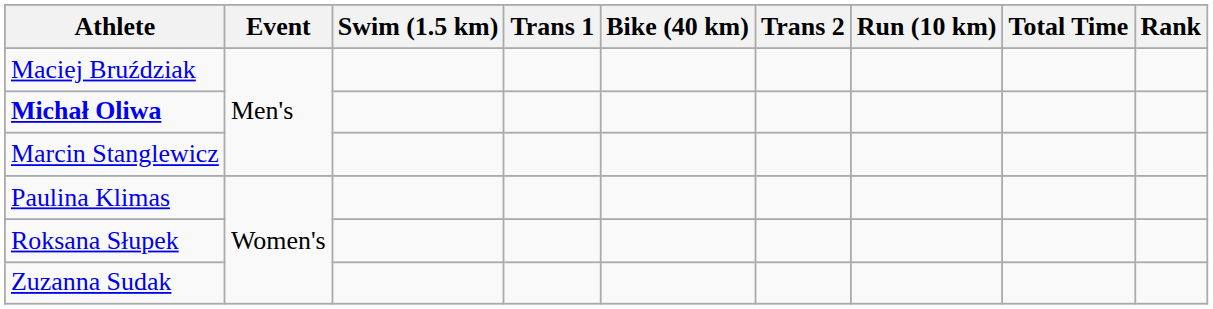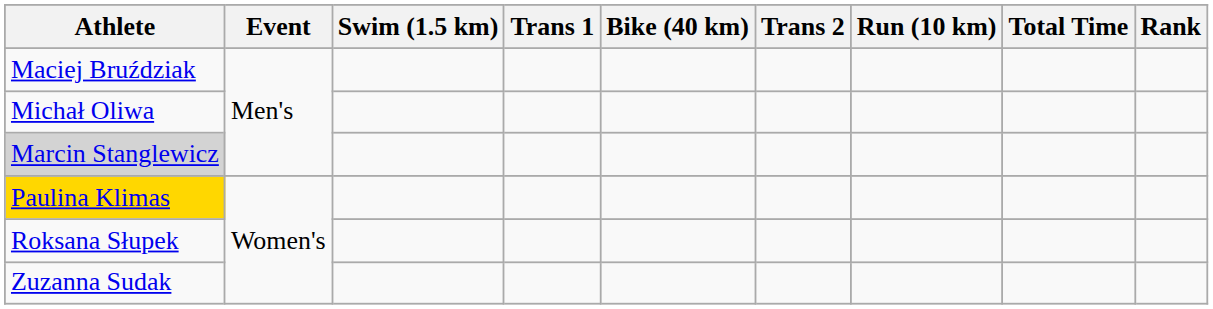(86, 111) bold -> (83, 111) normal
(115, 154) no background -> (115, 154) lightgrey background
(90, 197) no background -> (90, 197) gold background
